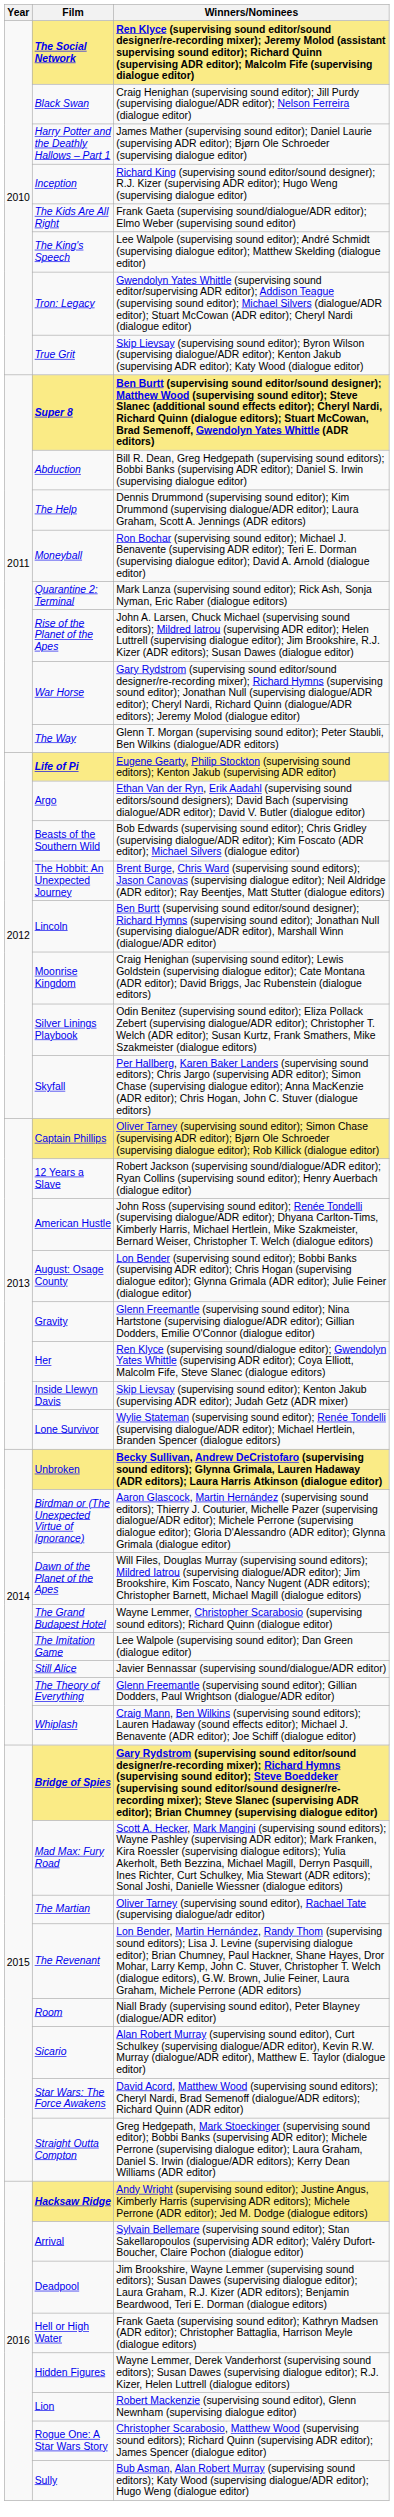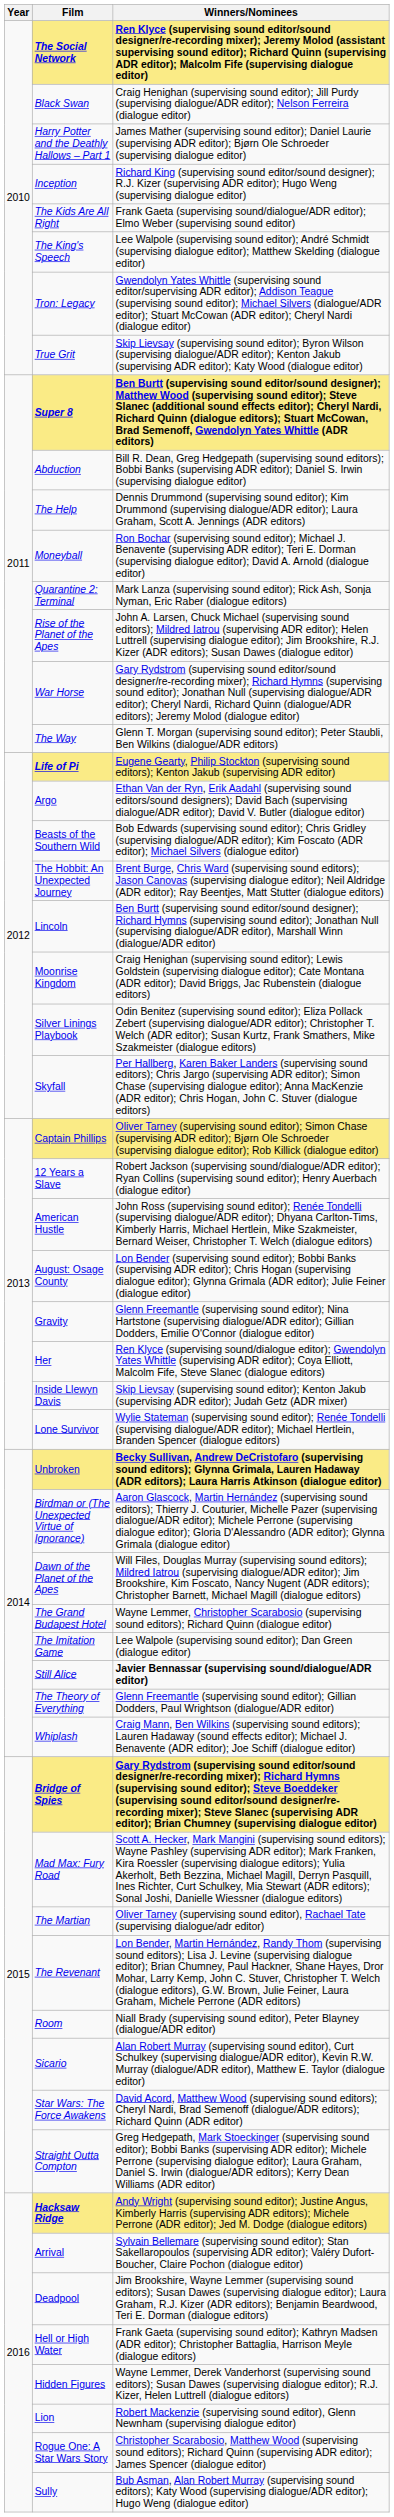(251, 1669) normal -> (244, 1674) bold
